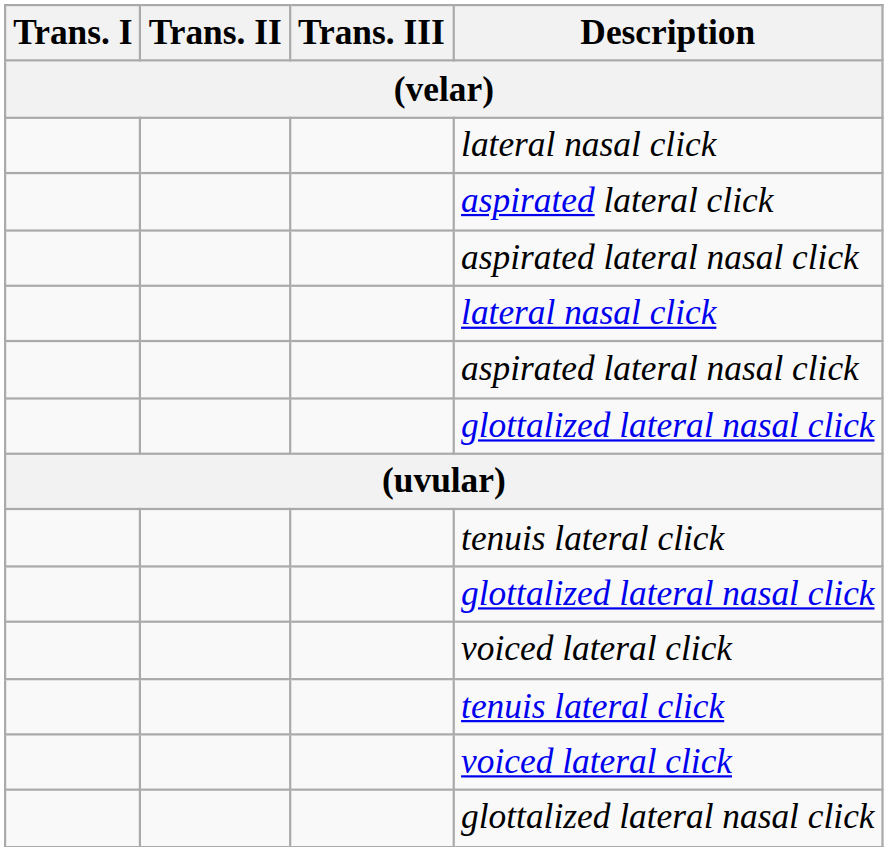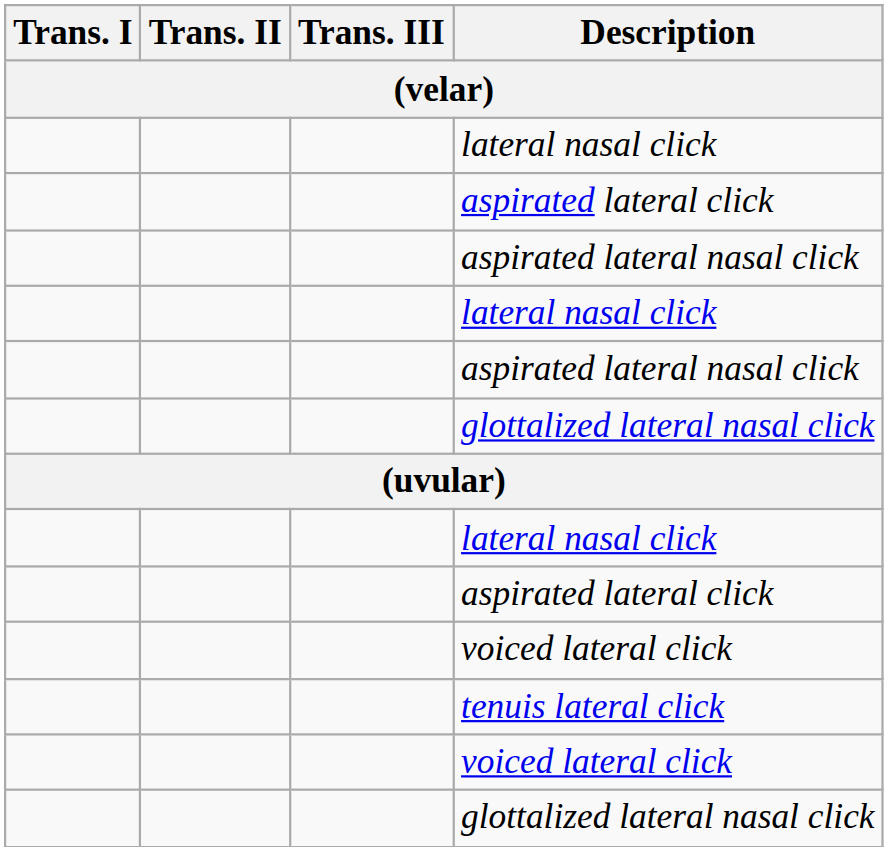(593, 537) tenuis lateral click -> (589, 537) lateral nasal click
(668, 593) glottalized lateral nasal click -> (617, 593) aspirated lateral click
